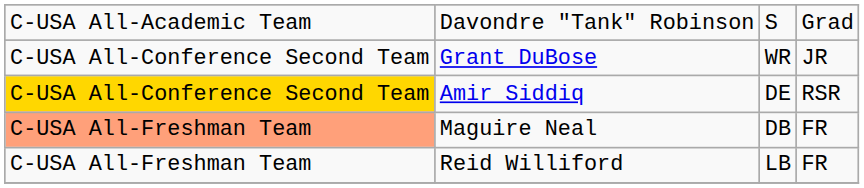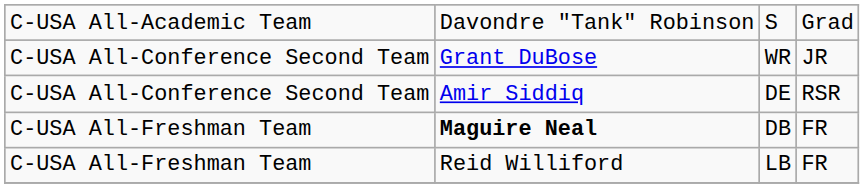(220, 94) gold background -> (220, 94) no background
(161, 129) lightsalmon background -> (161, 129) no background
(518, 129) normal -> (518, 129) bold
